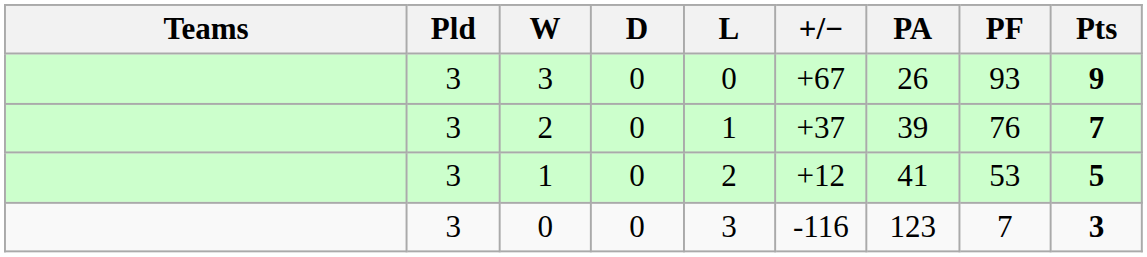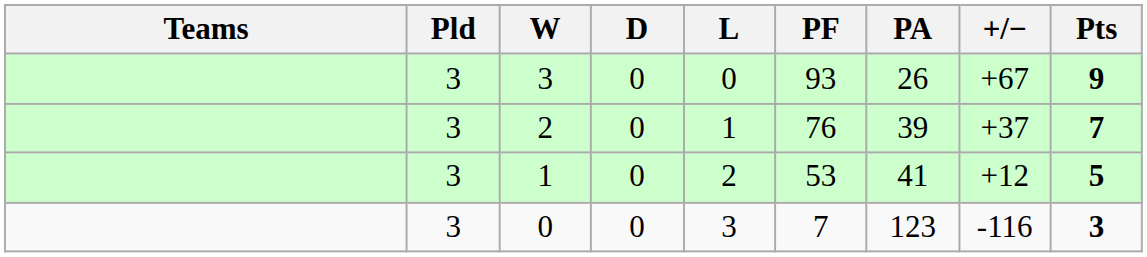columns swapped: (1005, 29) <-> (821, 29)
